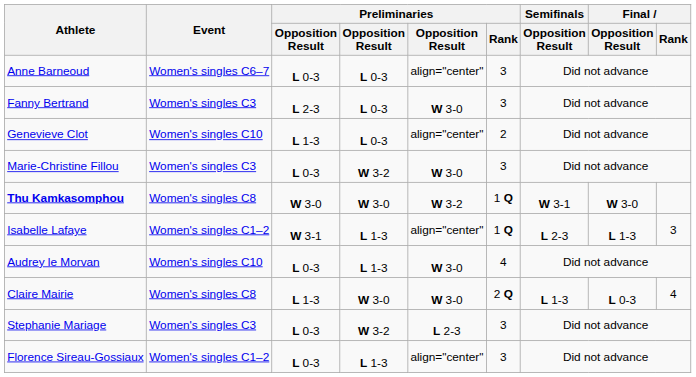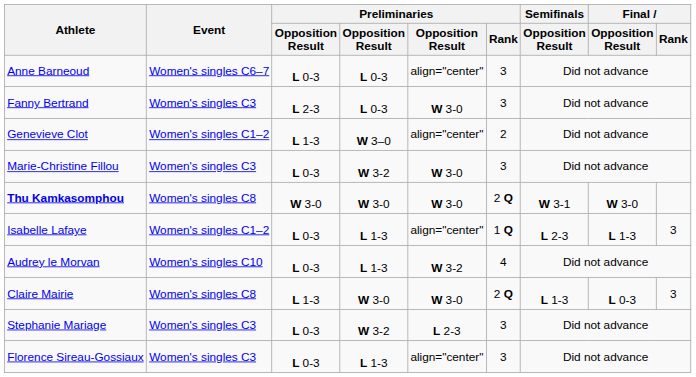(206, 135) Women's singles C10 -> (209, 135) Women's singles C1–2
(374, 141) L 0-3 -> (374, 141) W 3–0
(447, 205) W 3-2 -> (447, 205) W 3-0
(503, 198) 1 Q -> (503, 198) 2 Q
(306, 237) W 3-1 -> (306, 237) L 0-3
(447, 268) W 3-0 -> (447, 268) W 3-2
(673, 294) 4 -> (673, 294) 3
(209, 357) Women's singles C1–2 -> (203, 357) Women's singles C3
